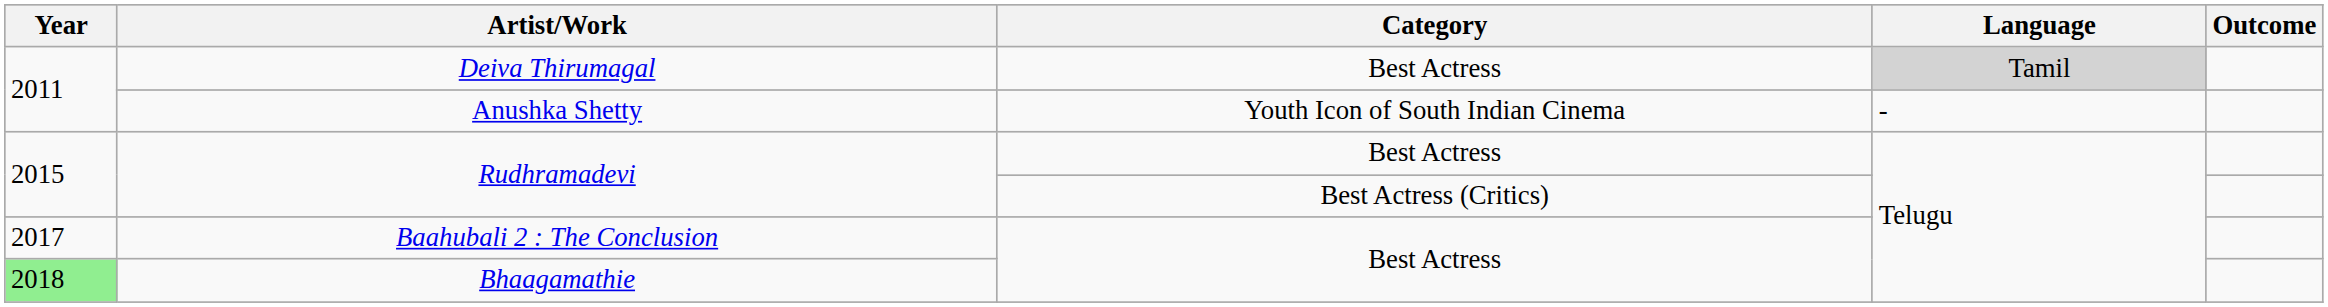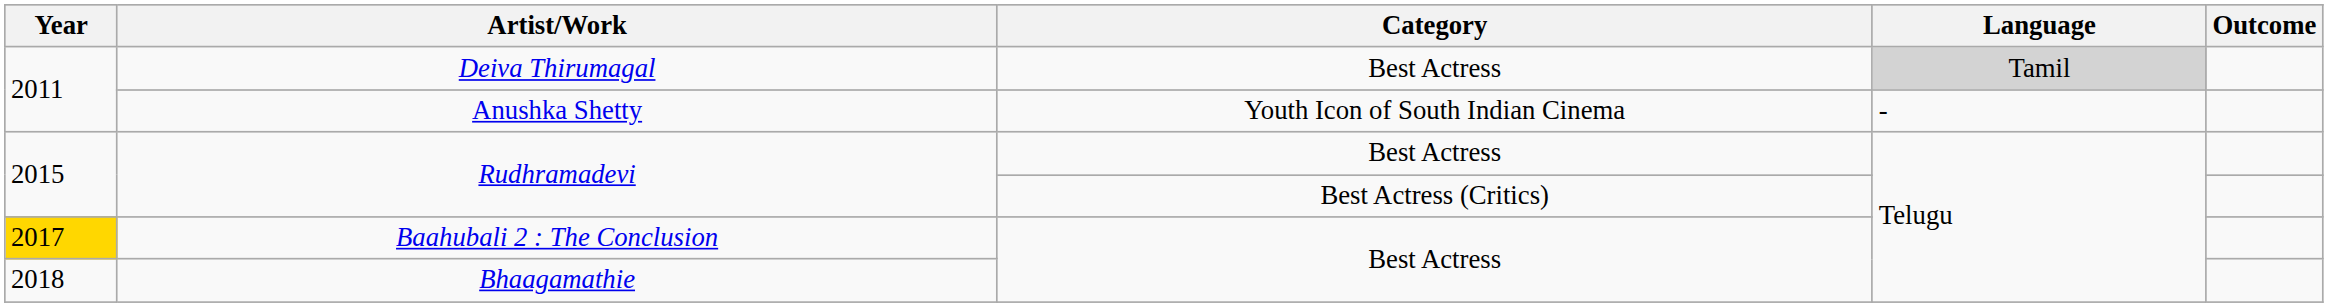(38, 237) no background -> (38, 237) gold background
(38, 279) lightgreen background -> (38, 279) no background
